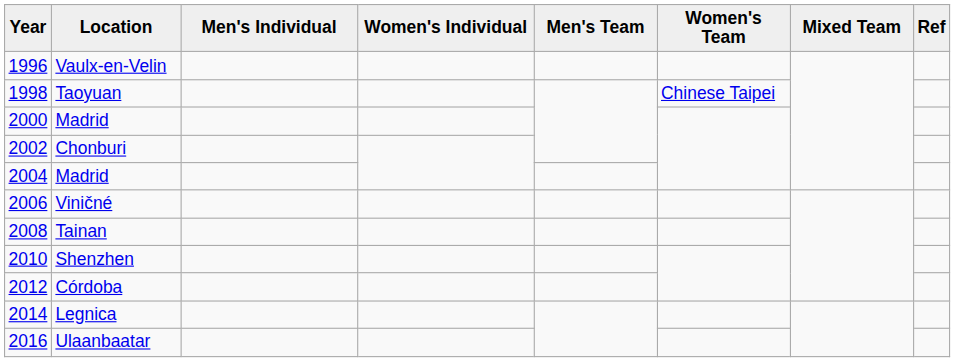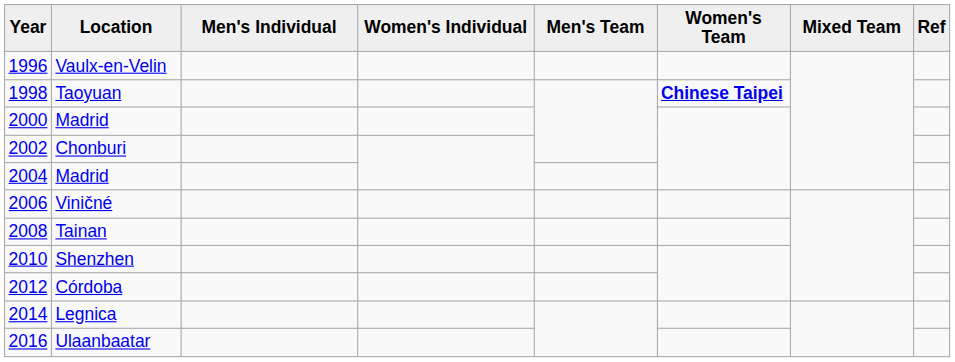(718, 93) normal -> (722, 93) bold
